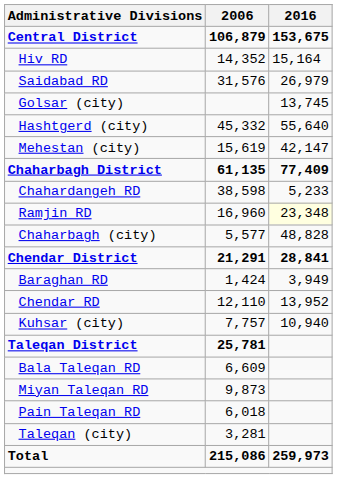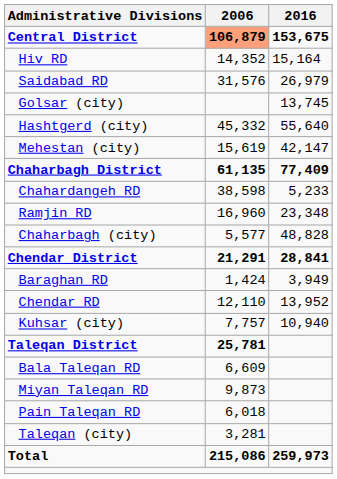(237, 38) no background -> (237, 38) lightsalmon background
(305, 214) lightyellow background -> (305, 214) no background
